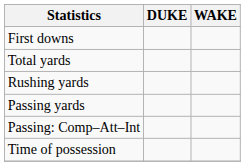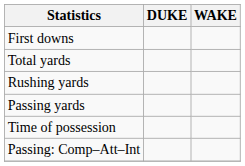rows swapped: (74, 127) <-> (62, 149)
